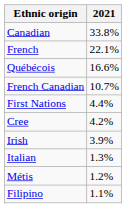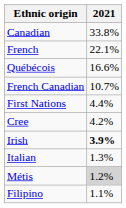(101, 139) normal -> (102, 139) bold
(101, 176) no background -> (101, 176) lightgrey background
